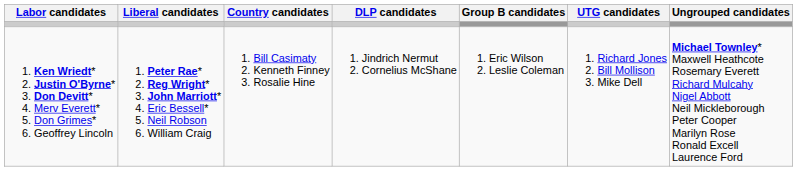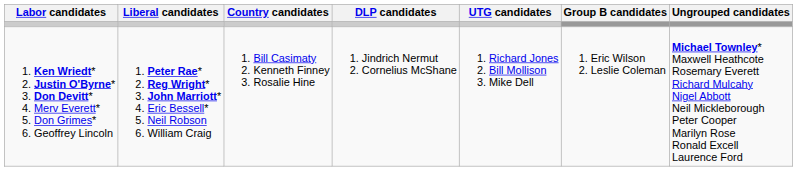columns swapped: (619, 13) <-> (514, 13)
